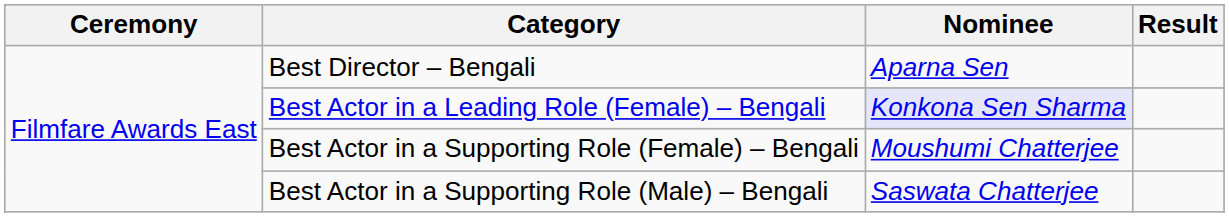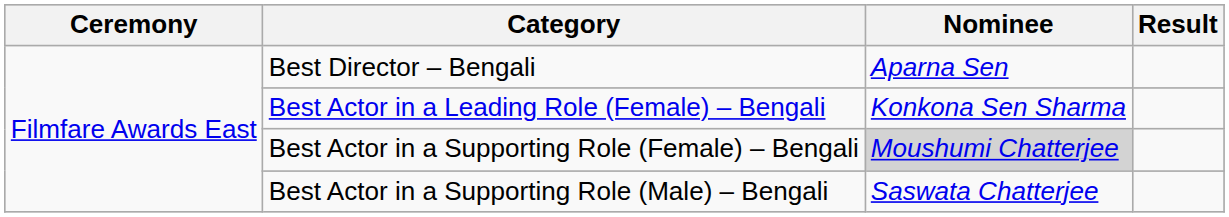(998, 107) lavender background -> (998, 107) no background
(995, 149) no background -> (995, 149) lightgrey background
